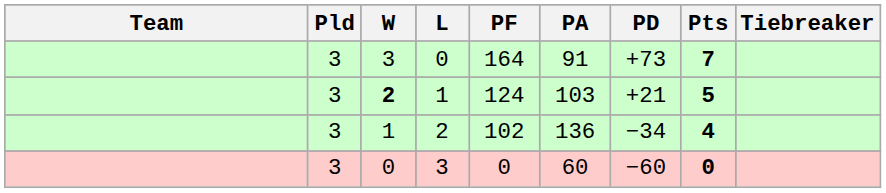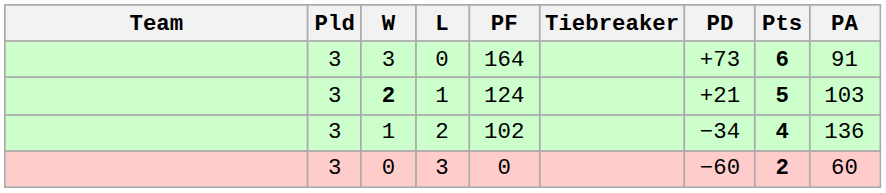columns swapped: (575, 23) <-> (807, 23)
(708, 60) 7 -> (782, 60) 6
(708, 169) 0 -> (782, 169) 2
